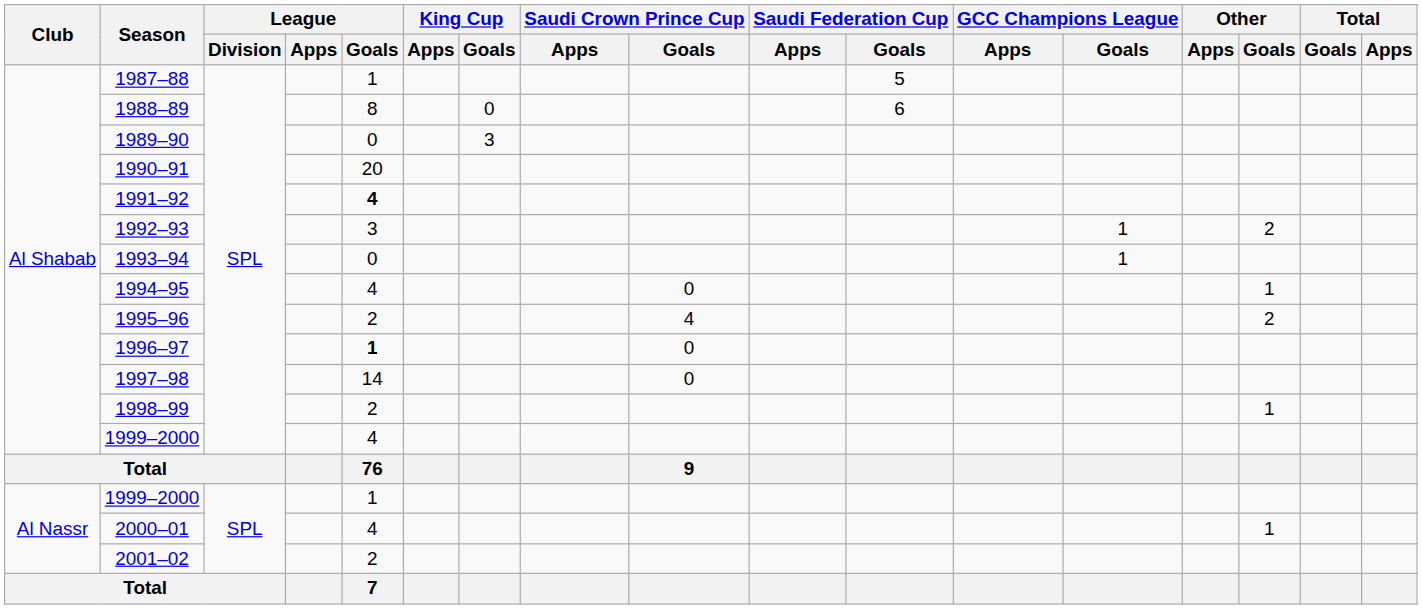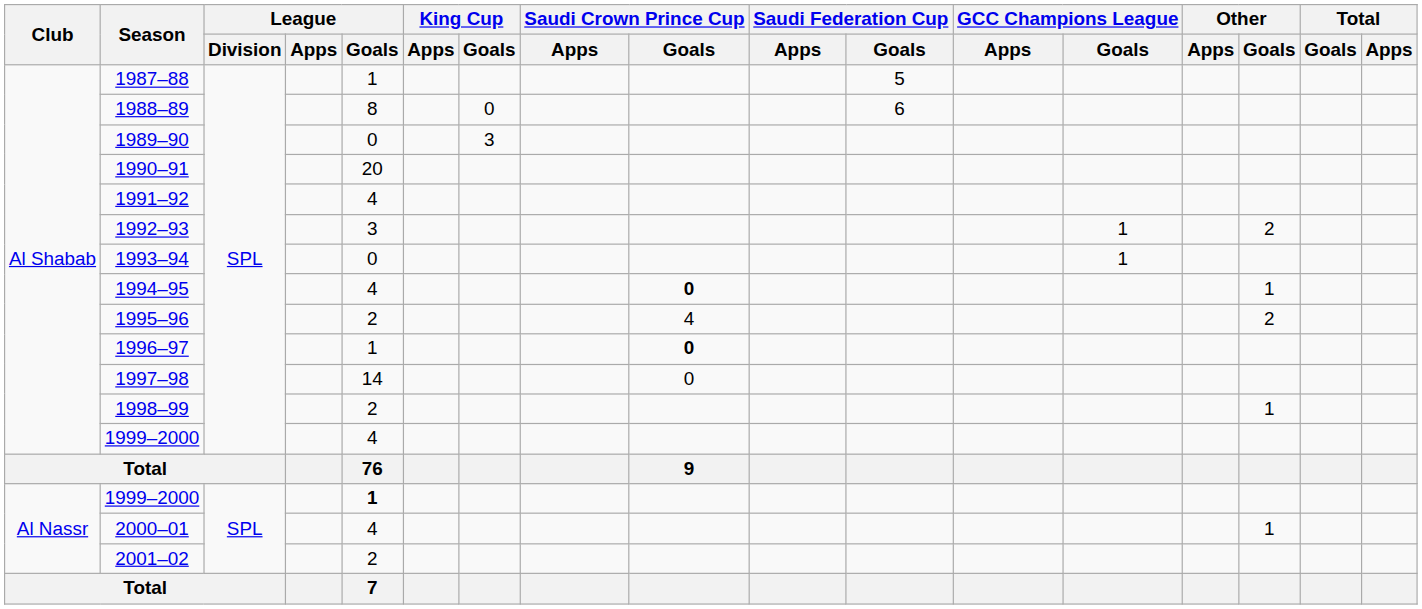(372, 199) bold -> (372, 199) normal
(689, 288) normal -> (689, 288) bold
(372, 348) bold -> (372, 348) normal
(689, 348) normal -> (689, 348) bold
(372, 498) normal -> (372, 498) bold
